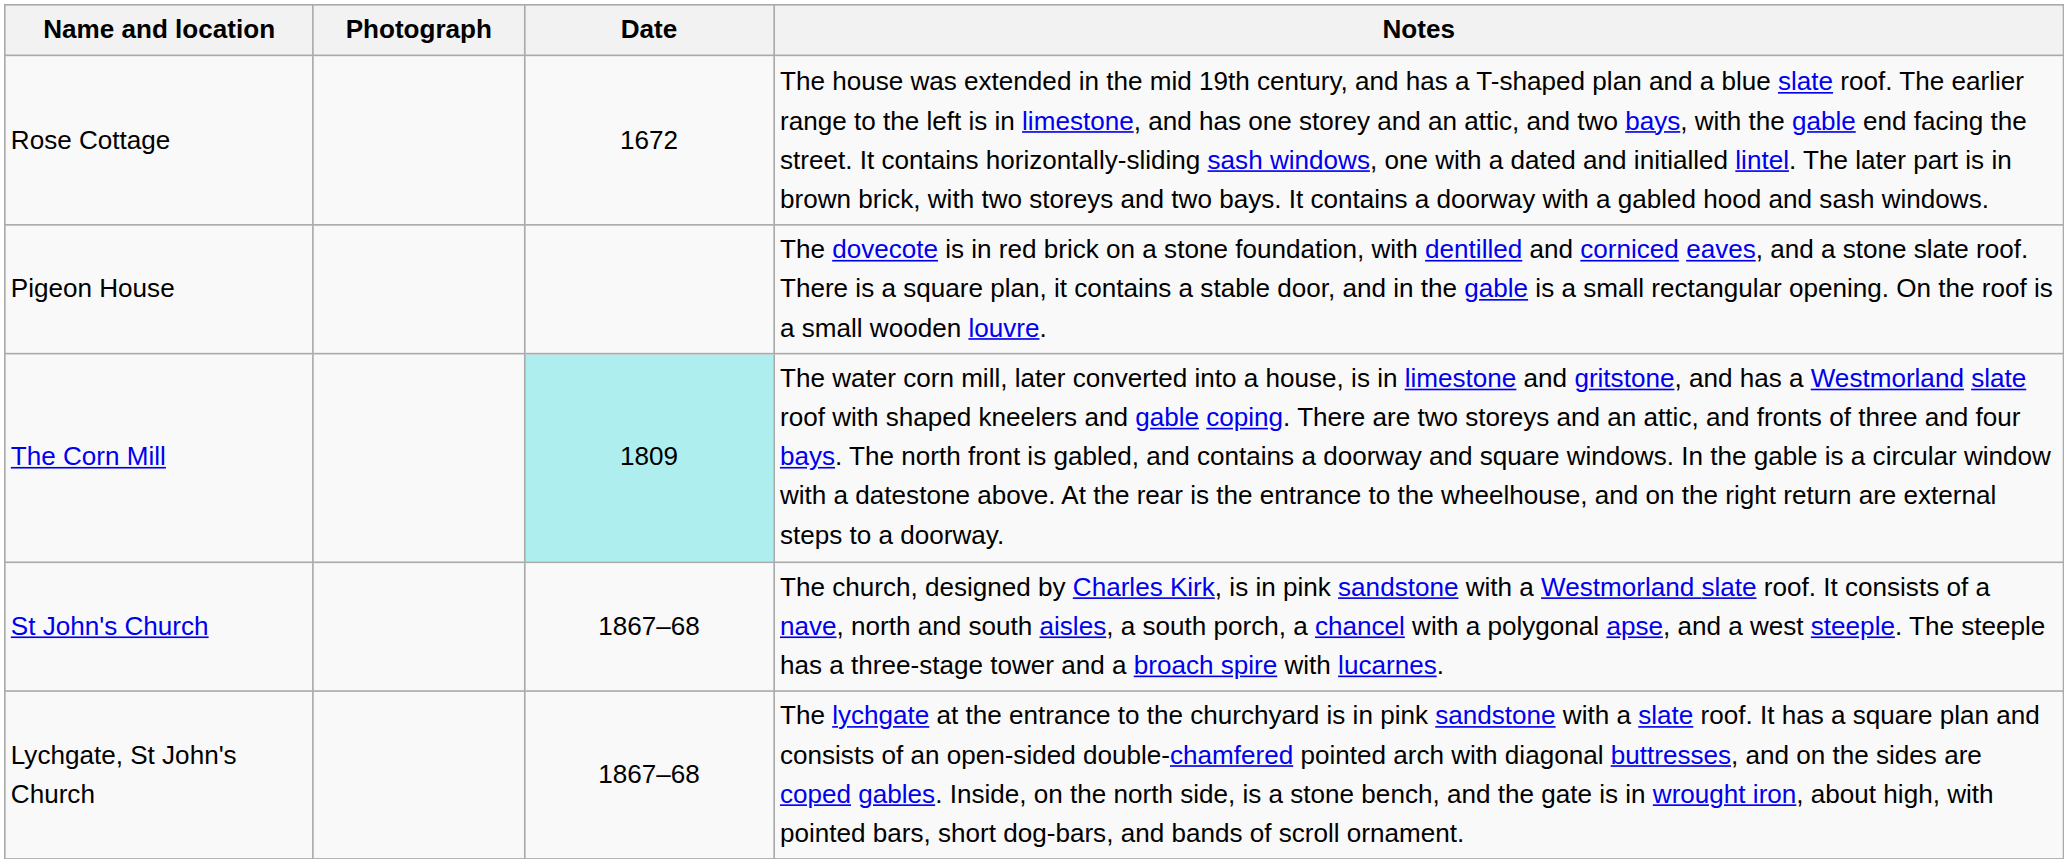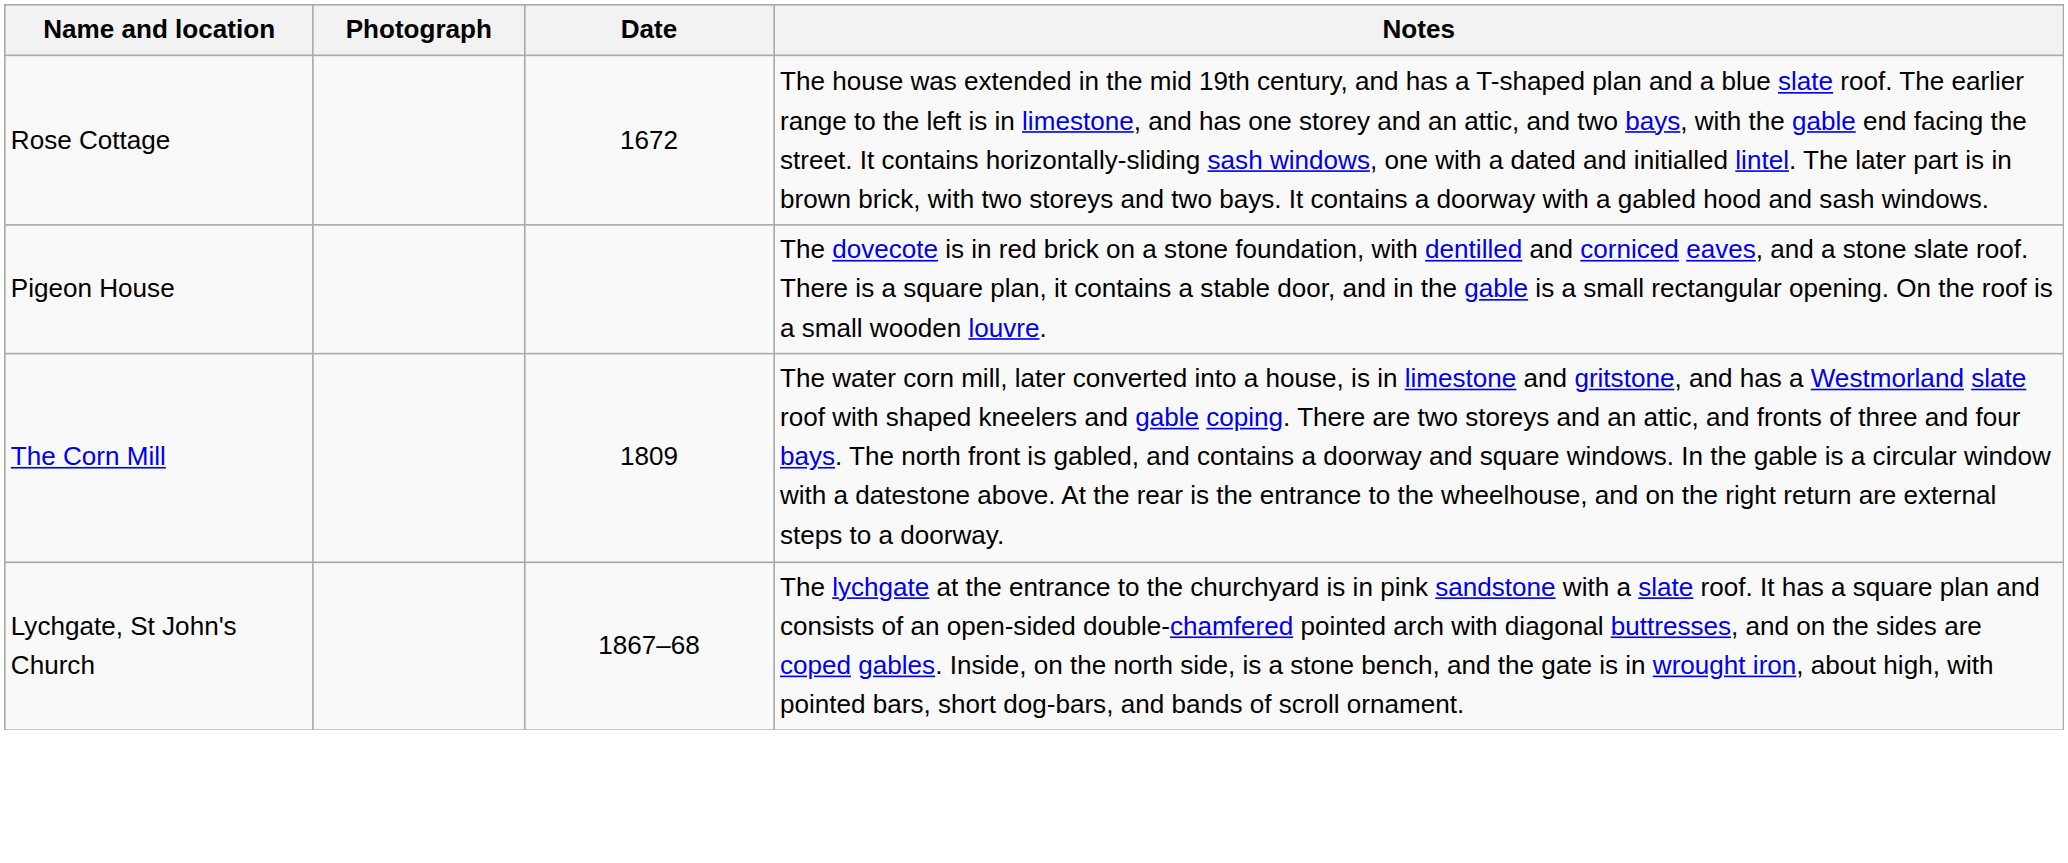(649, 457) paleturquoise background -> (649, 457) no background
- row: (110, 625)
